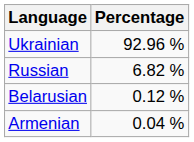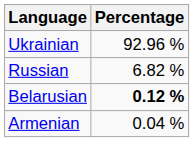(158, 96) normal -> (158, 96) bold
